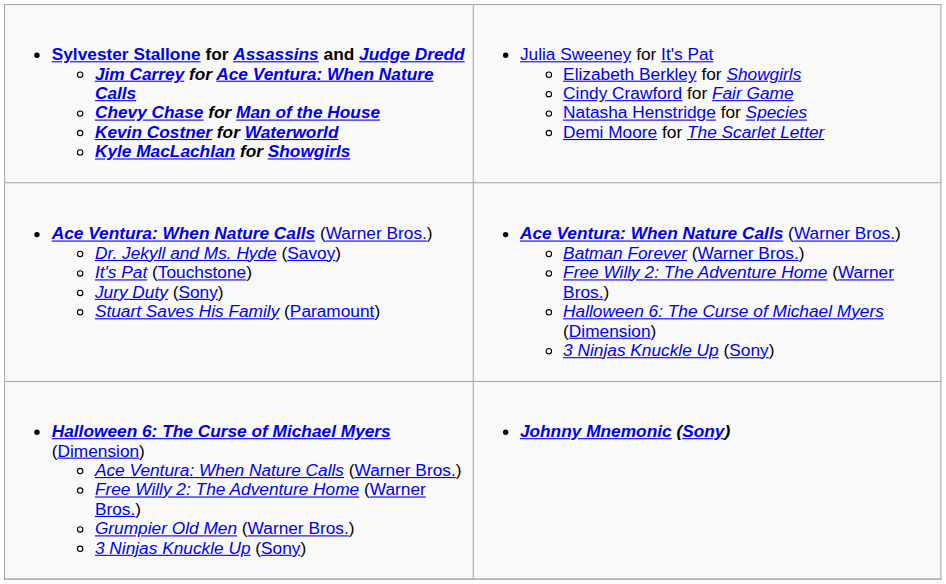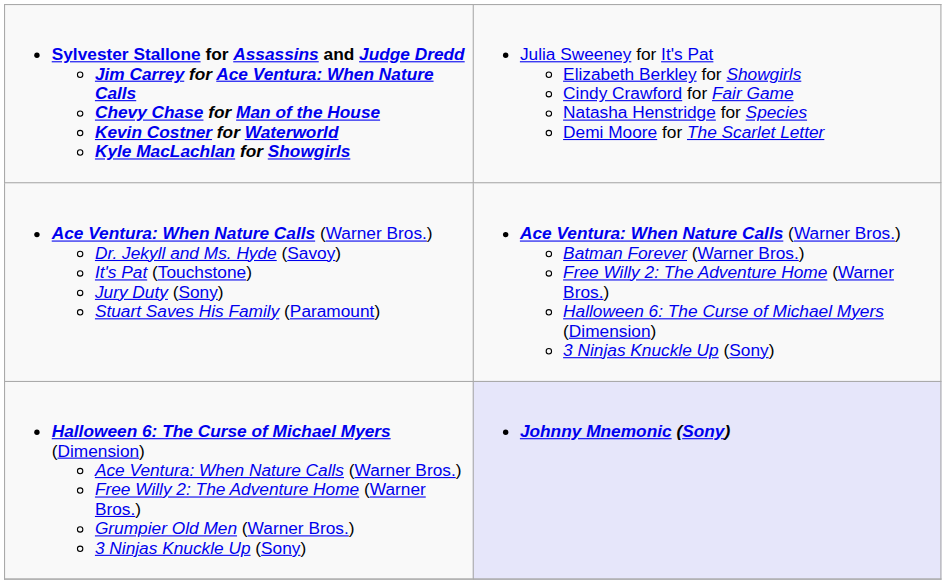(707, 432) no background -> (707, 432) lavender background
